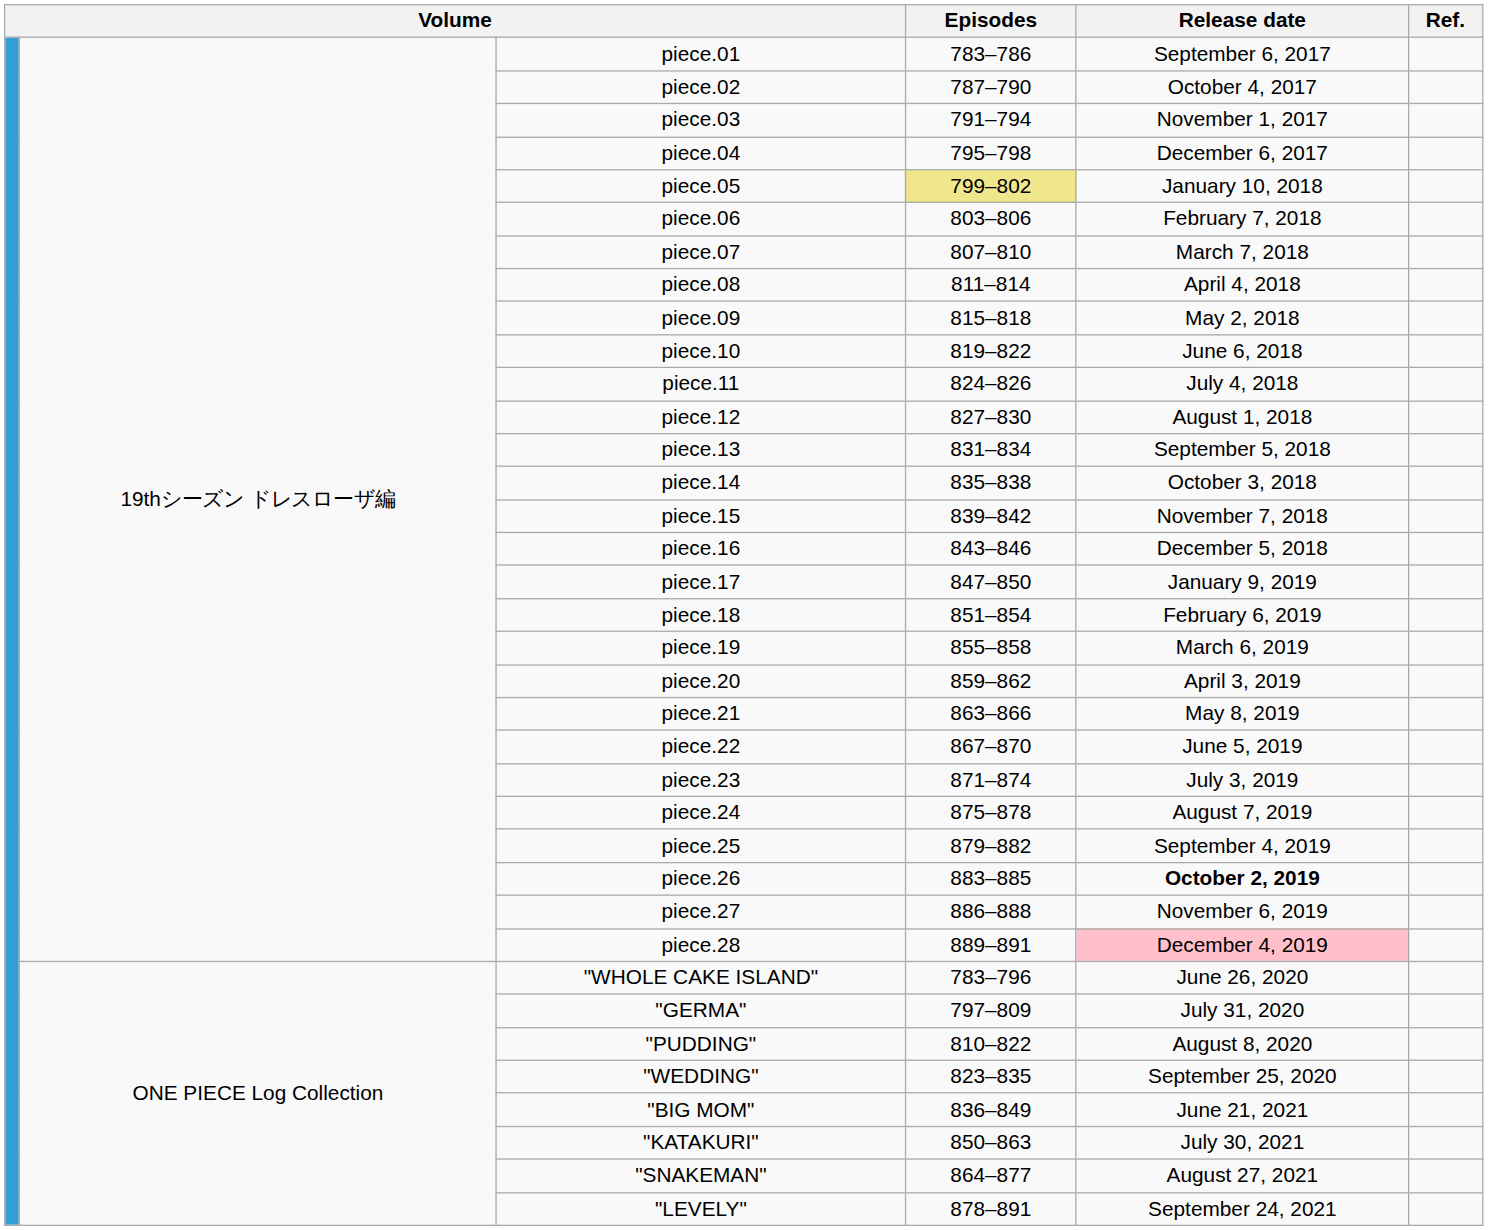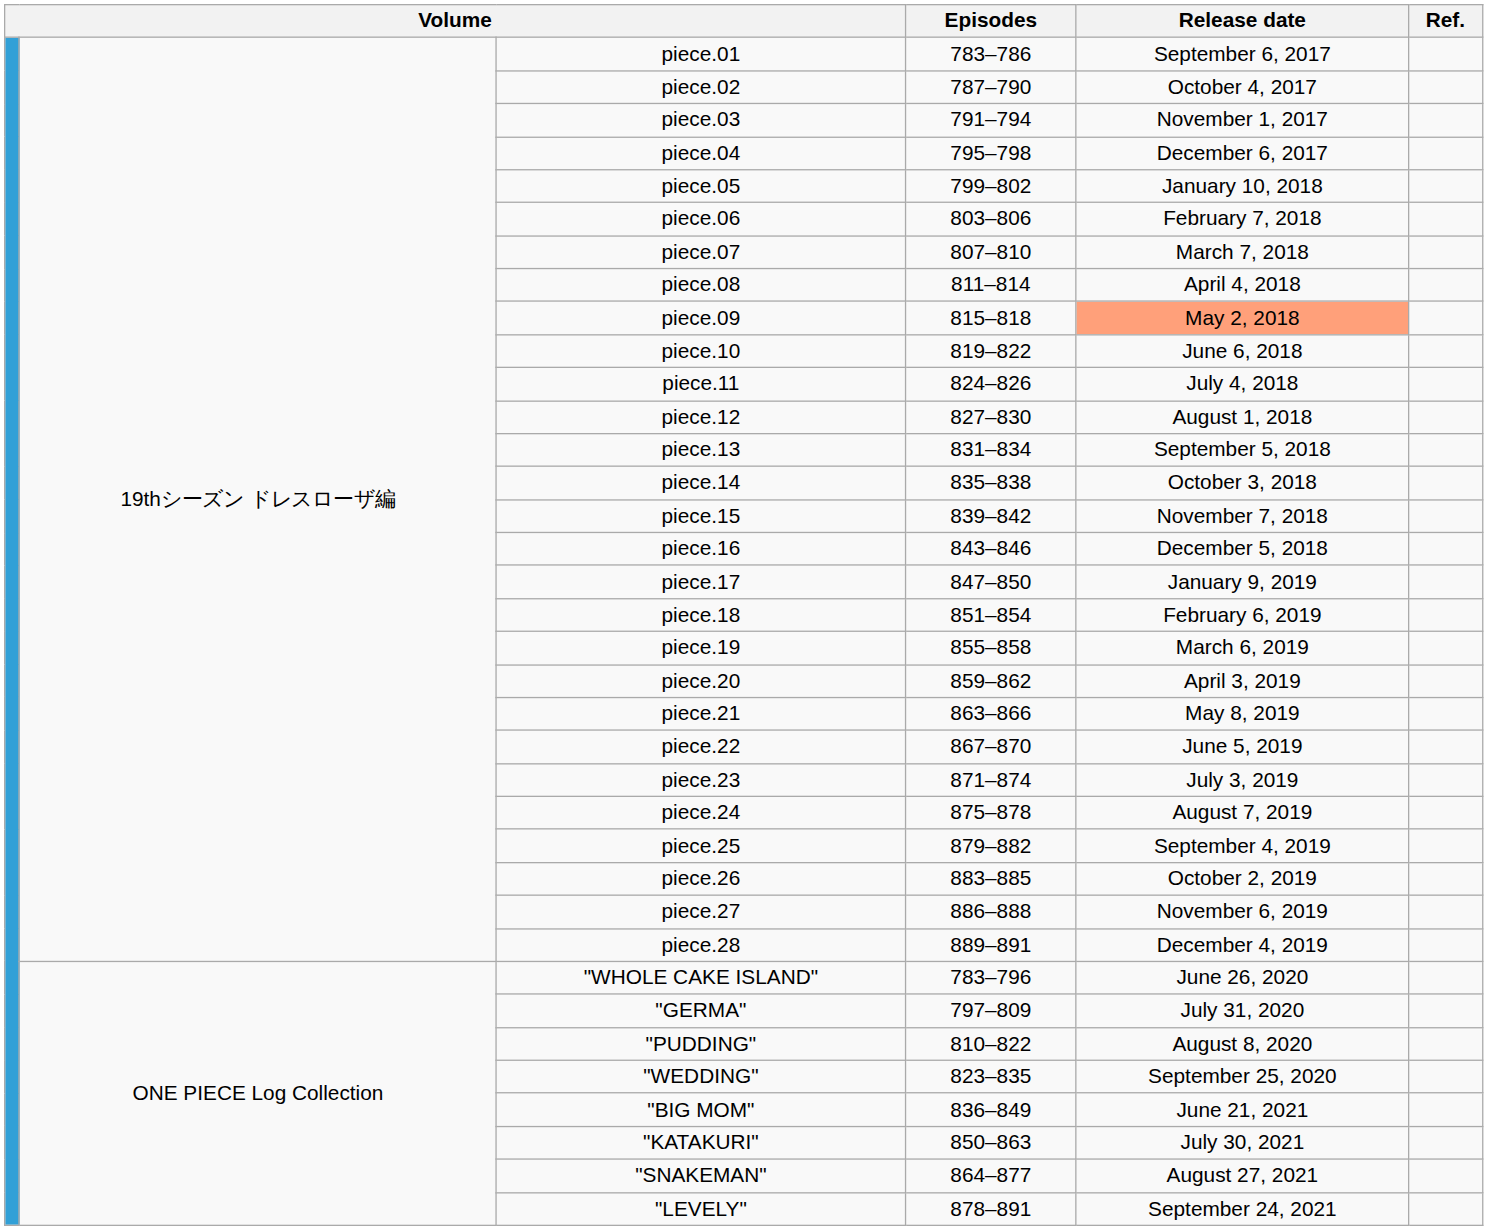(991, 185) khaki background -> (991, 185) no background
(1242, 317) no background -> (1242, 317) lightsalmon background
(1242, 878) bold -> (1242, 878) normal
(1242, 944) pink background -> (1242, 944) no background
